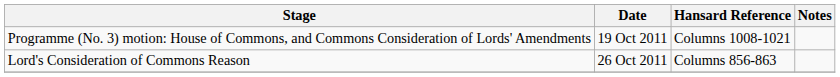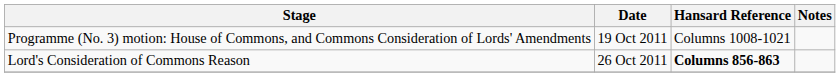(725, 60) normal -> (727, 60) bold
